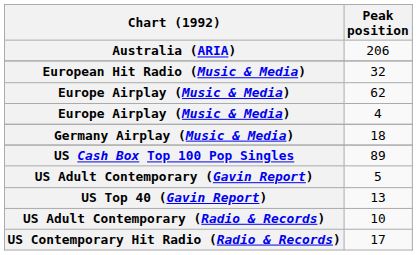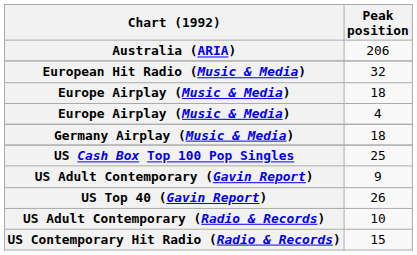(378, 93) 62 -> (378, 93) 18
(378, 156) 89 -> (378, 156) 25
(378, 177) 5 -> (378, 177) 9
(378, 198) 13 -> (378, 198) 26
(378, 240) 17 -> (378, 240) 15
